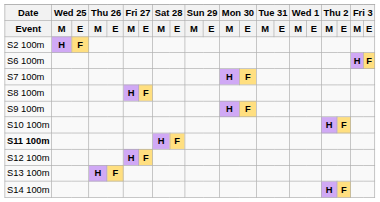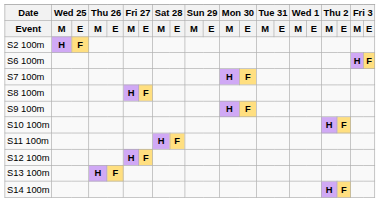(28, 141) bold -> (28, 141) normal
